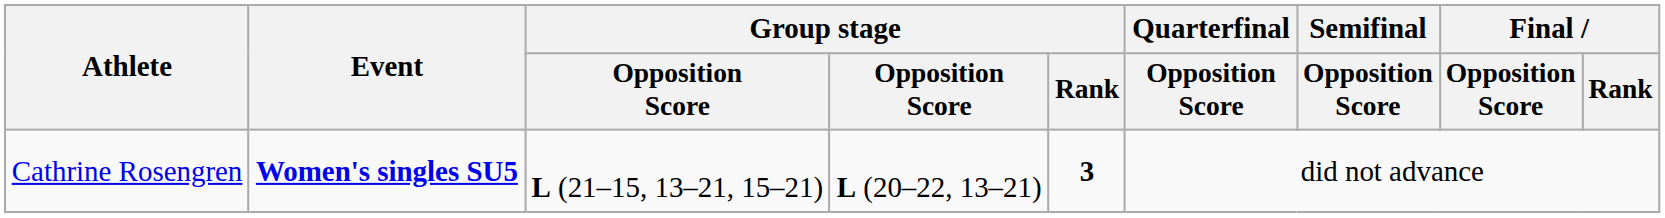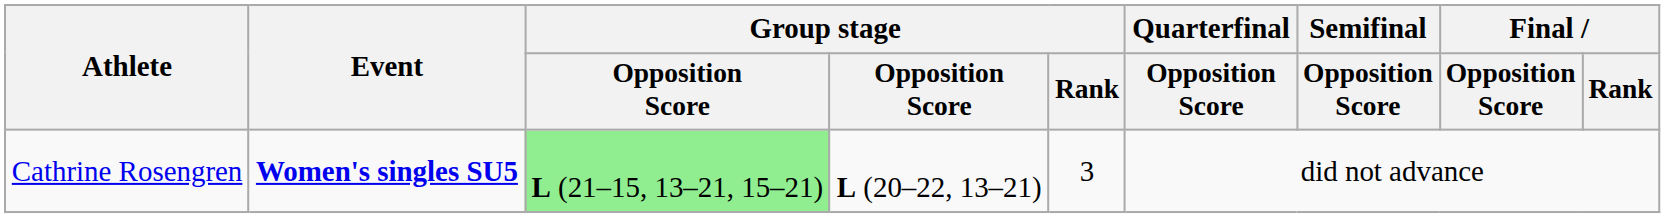(677, 187) no background -> (677, 187) lightgreen background
(1087, 170) bold -> (1087, 170) normal
